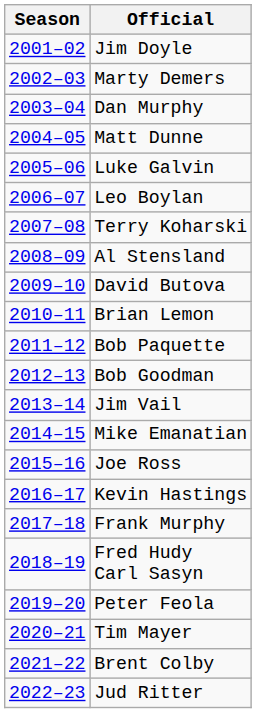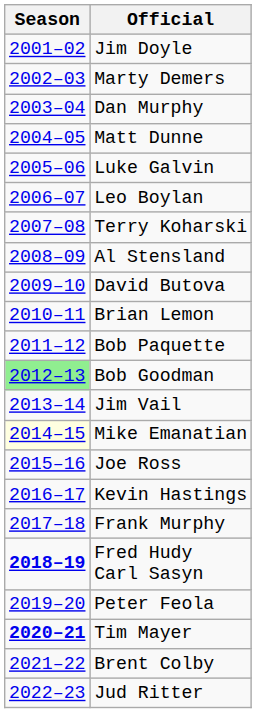(47, 375) no background -> (47, 375) lightgreen background
(47, 435) no background -> (47, 435) lightyellow background
(47, 564) normal -> (47, 564) bold
(47, 634) normal -> (47, 634) bold
